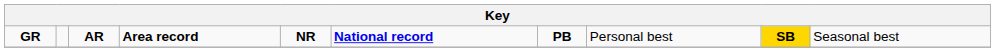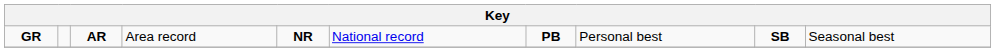(160, 37) bold -> (161, 37) normal
(384, 37) bold -> (378, 37) normal
(786, 37) gold background -> (780, 37) no background
